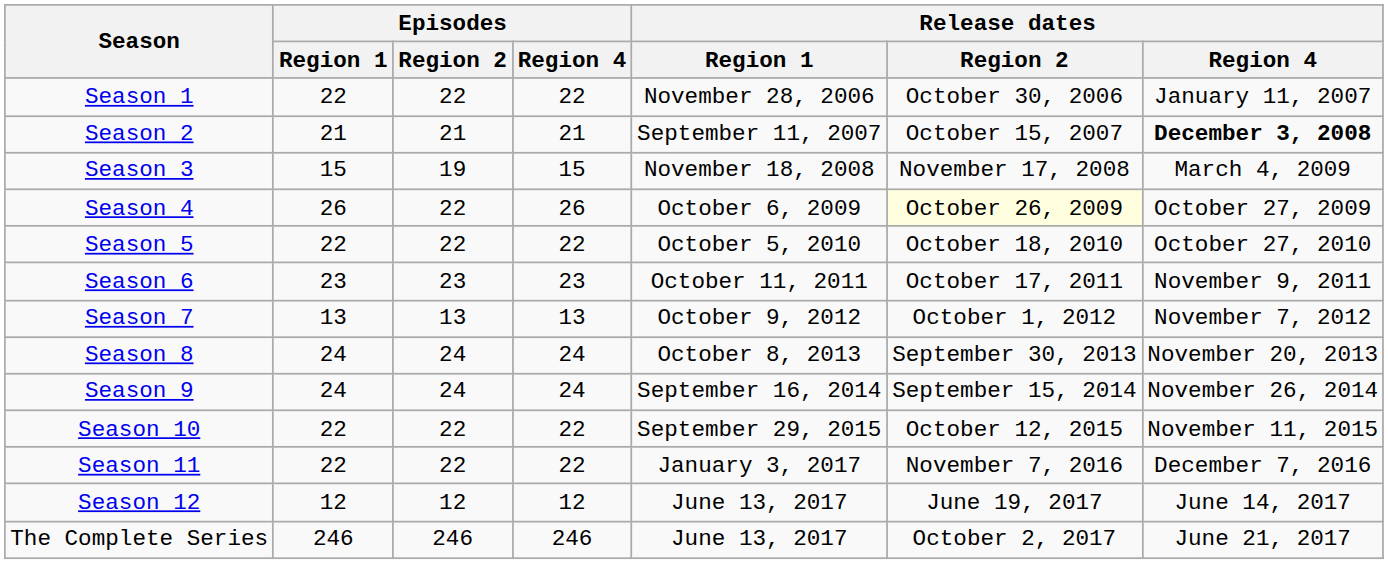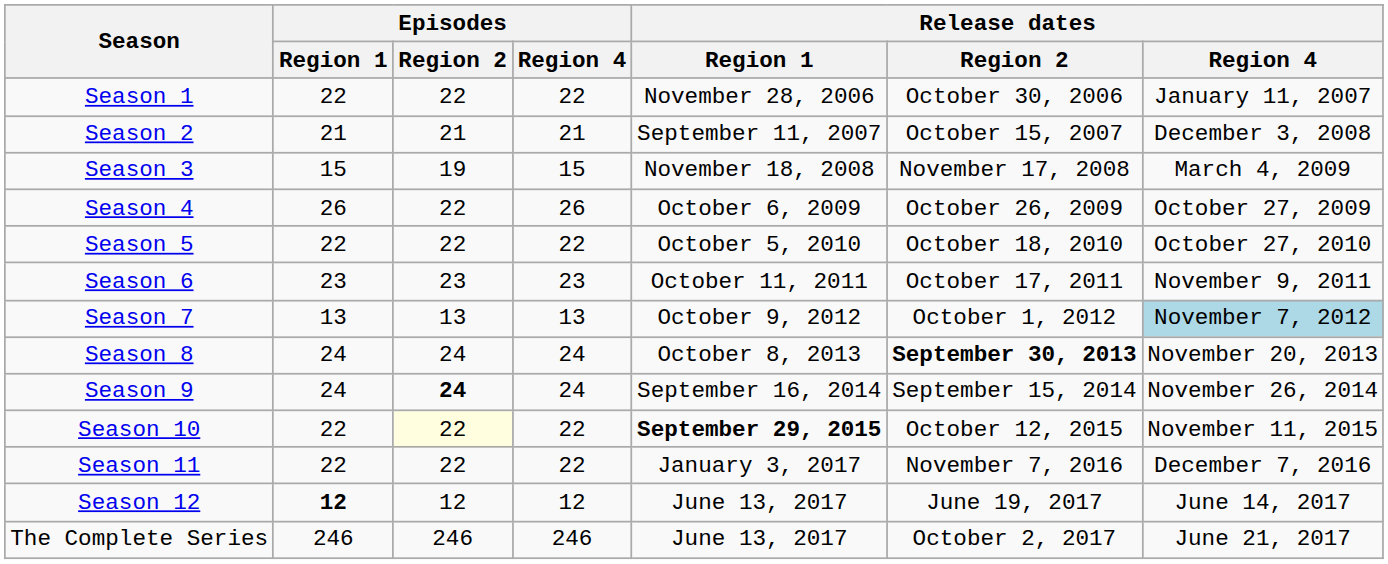(1263, 134) bold -> (1263, 134) normal
(1014, 208) lightyellow background -> (1014, 208) no background
(1263, 318) no background -> (1263, 318) lightblue background
(1014, 355) normal -> (1014, 355) bold
(453, 392) normal -> (453, 392) bold
(453, 429) no background -> (453, 429) lightyellow background
(759, 429) normal -> (759, 429) bold
(333, 503) normal -> (333, 503) bold
